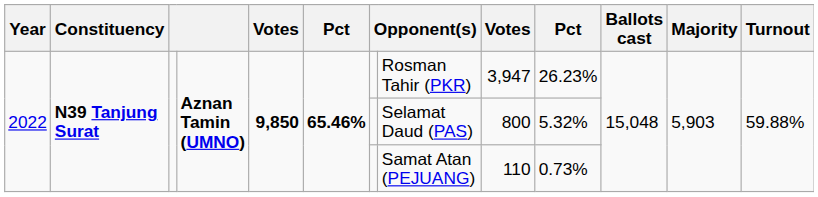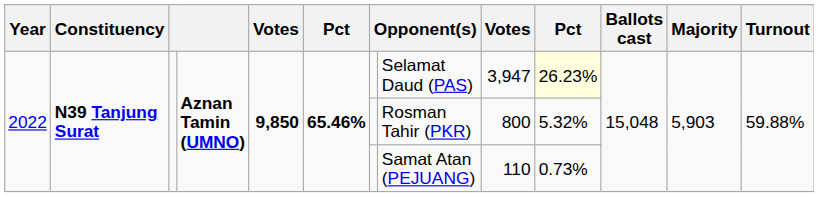(427, 75) Rosman Tahir (PKR) -> (427, 75) Selamat Daud (PAS)
(568, 75) no background -> (568, 75) lightyellow background
(427, 122) Selamat Daud (PAS) -> (427, 122) Rosman Tahir (PKR)
